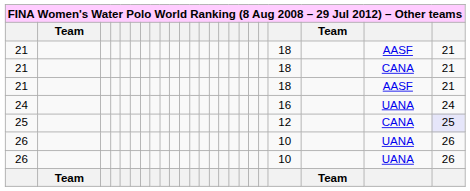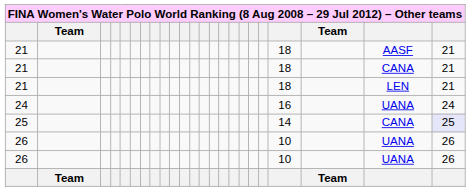(398, 86) AASF -> (398, 86) LEN
(285, 122) 12 -> (285, 122) 14
